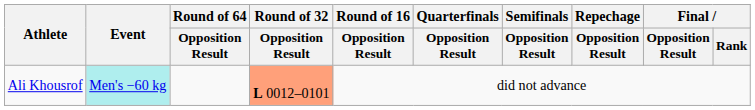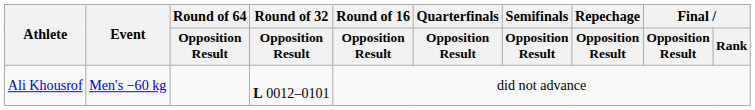(128, 85) paleturquoise background -> (128, 85) no background
(291, 94) lightsalmon background -> (291, 94) no background
